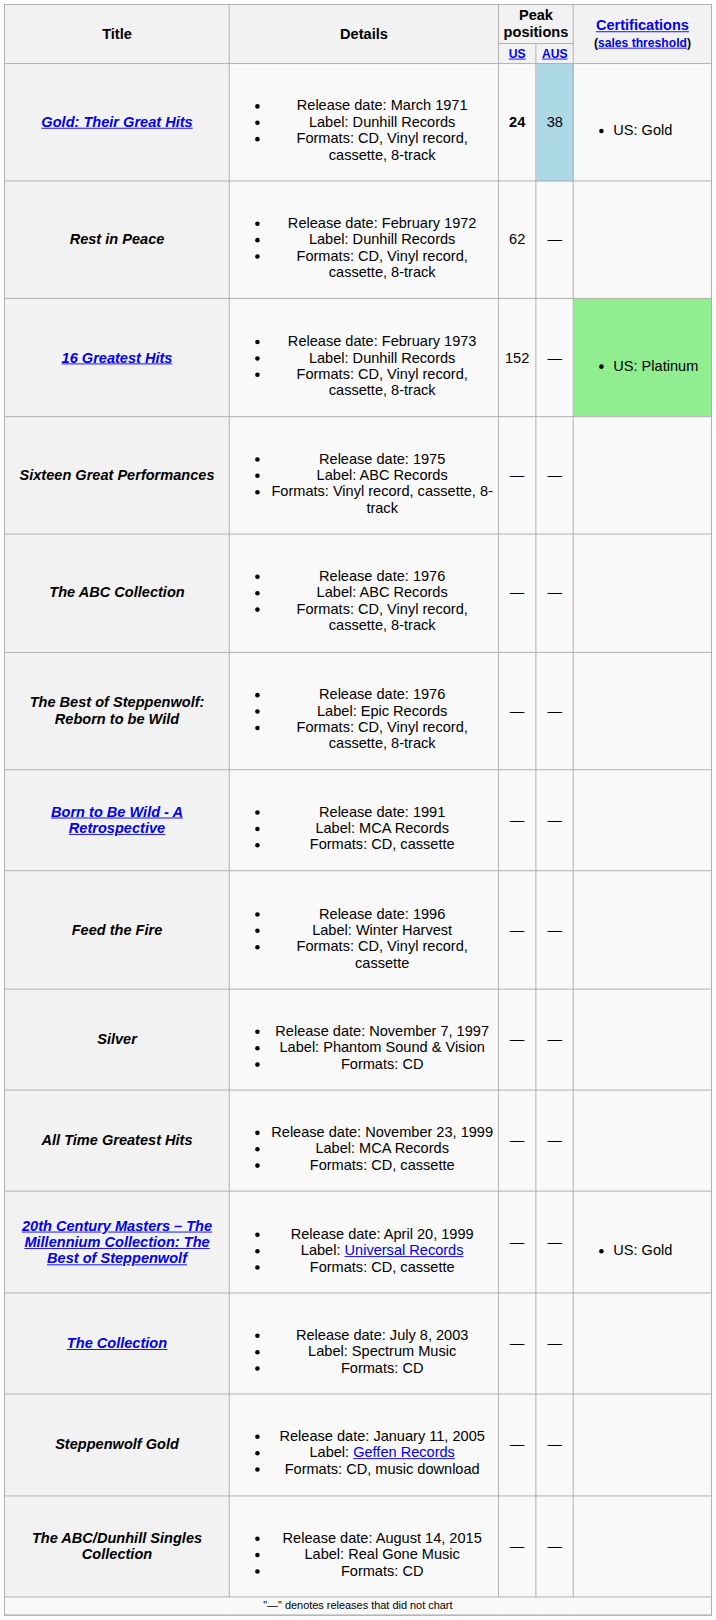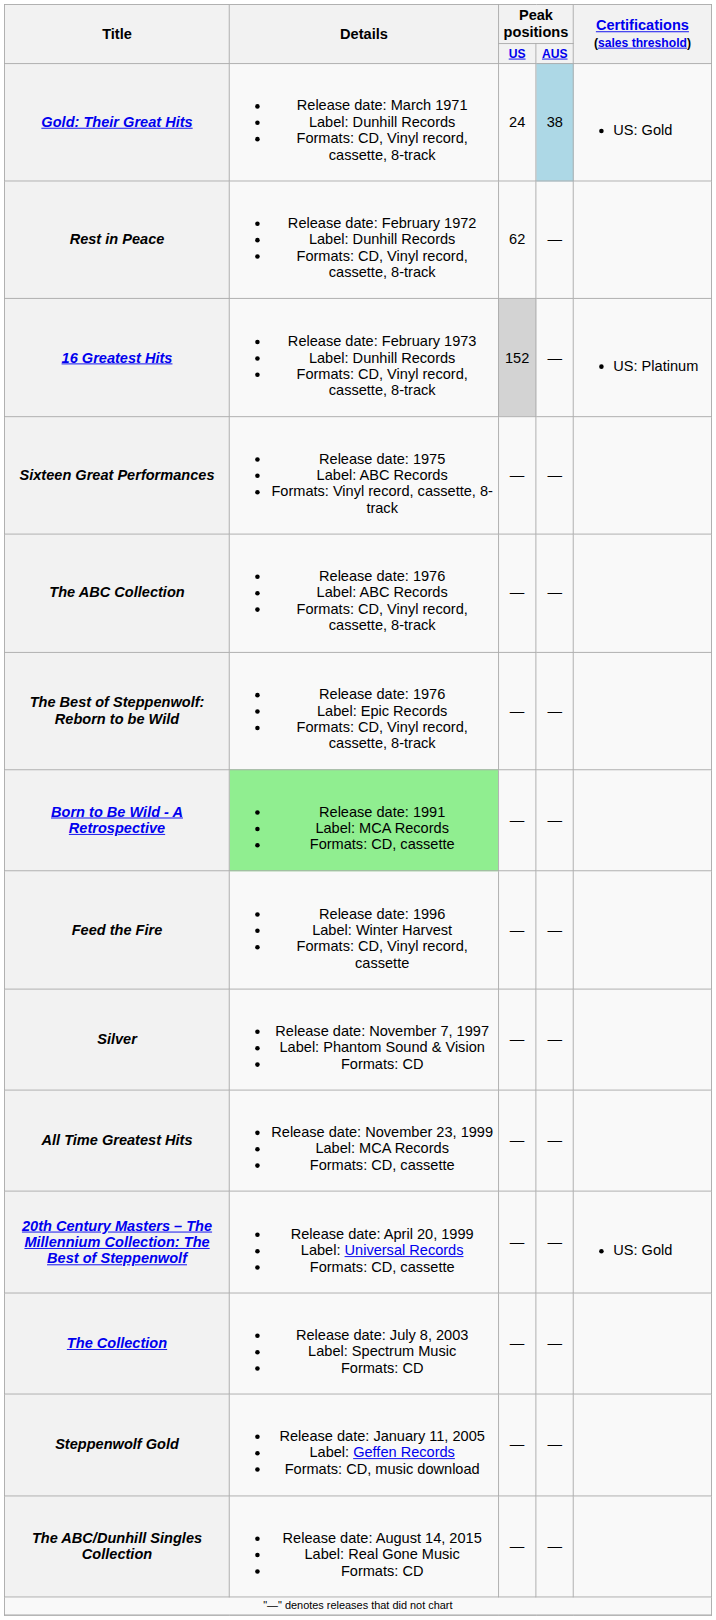(517, 122) bold -> (517, 122) normal
(517, 357) no background -> (517, 357) lightgrey background
(642, 366) lightgreen background -> (642, 366) no background
(364, 829) no background -> (364, 829) lightgreen background
